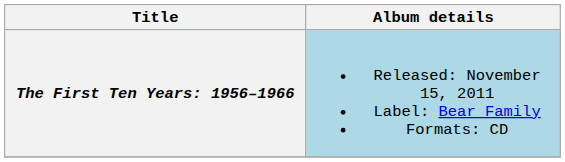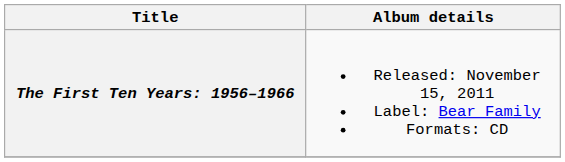(433, 103) lightblue background -> (433, 103) no background
